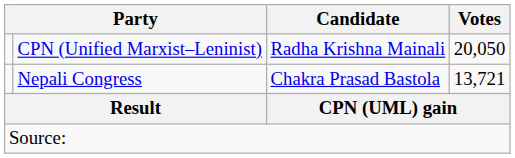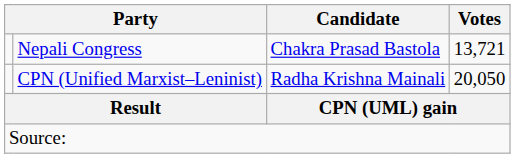rows swapped: (140, 49) <-> (80, 78)
